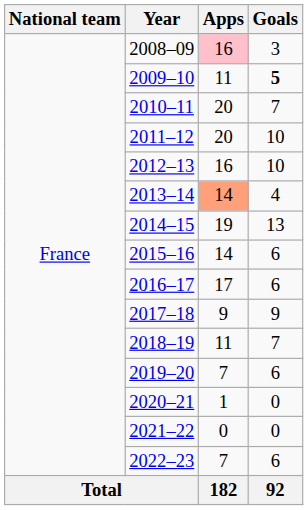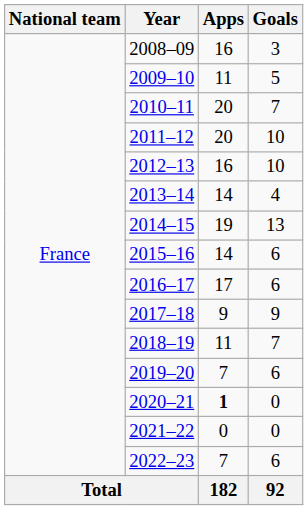(223, 48) pink background -> (223, 48) no background
(275, 78) bold -> (275, 78) normal
(223, 195) lightsalmon background -> (223, 195) no background
(223, 401) normal -> (223, 401) bold
